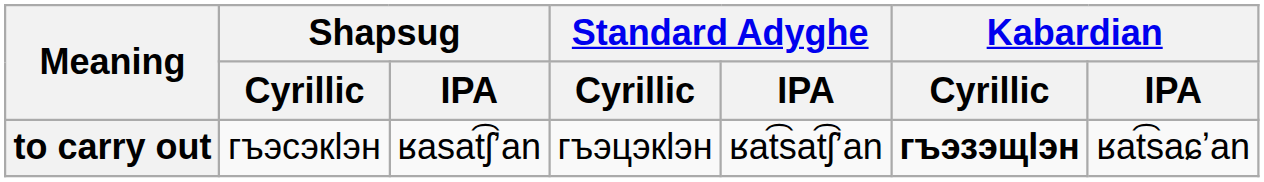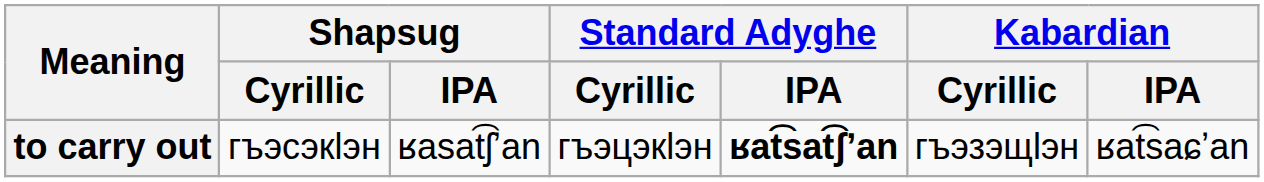(806, 147) normal -> (814, 147) bold
(990, 147) bold -> (997, 147) normal
